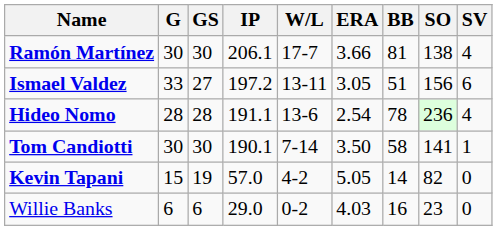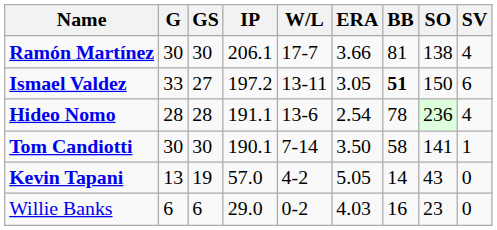(397, 83) normal -> (397, 83) bold
(438, 83) 156 -> (438, 83) 150
(173, 177) 15 -> (173, 177) 13
(433, 177) 82 -> (433, 177) 43
